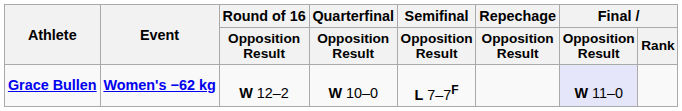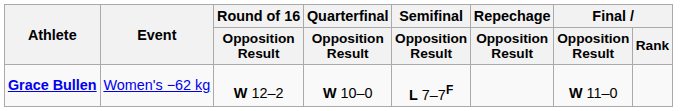(160, 85) bold -> (157, 85) normal
(599, 93) lavender background -> (593, 93) no background
